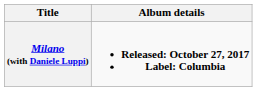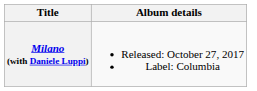(172, 60) bold -> (169, 60) normal
